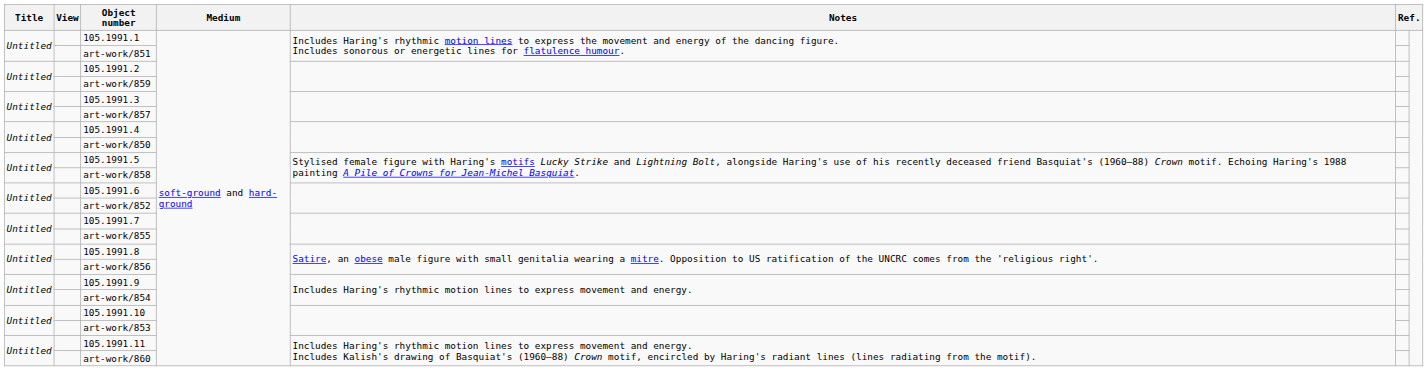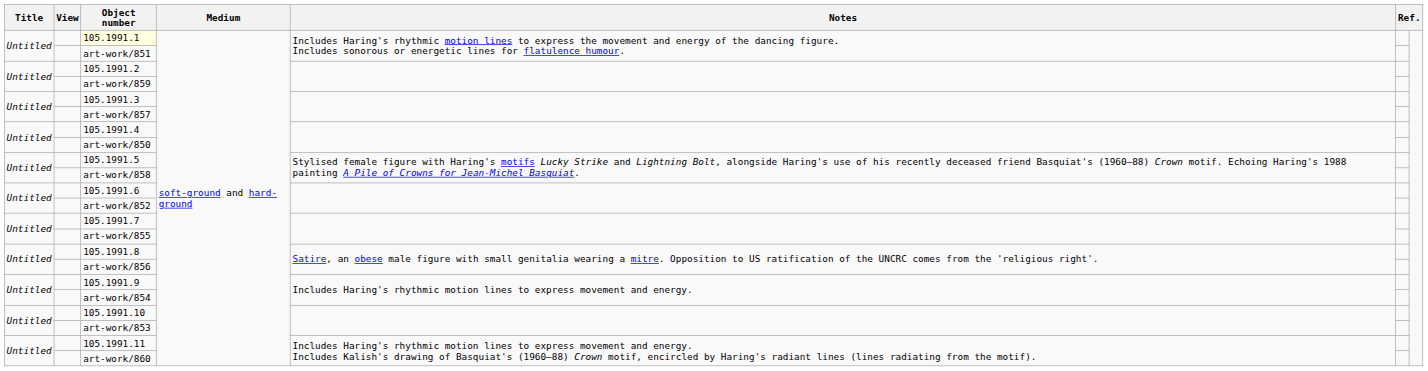(111, 38) no background -> (111, 38) lightyellow background
